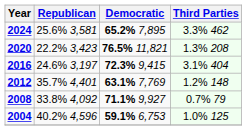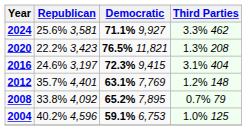(135, 31) 65.2% 7,895 -> (135, 31) 71.1% 9,927
(135, 99) 71.1% 9,927 -> (135, 99) 65.2% 7,895
